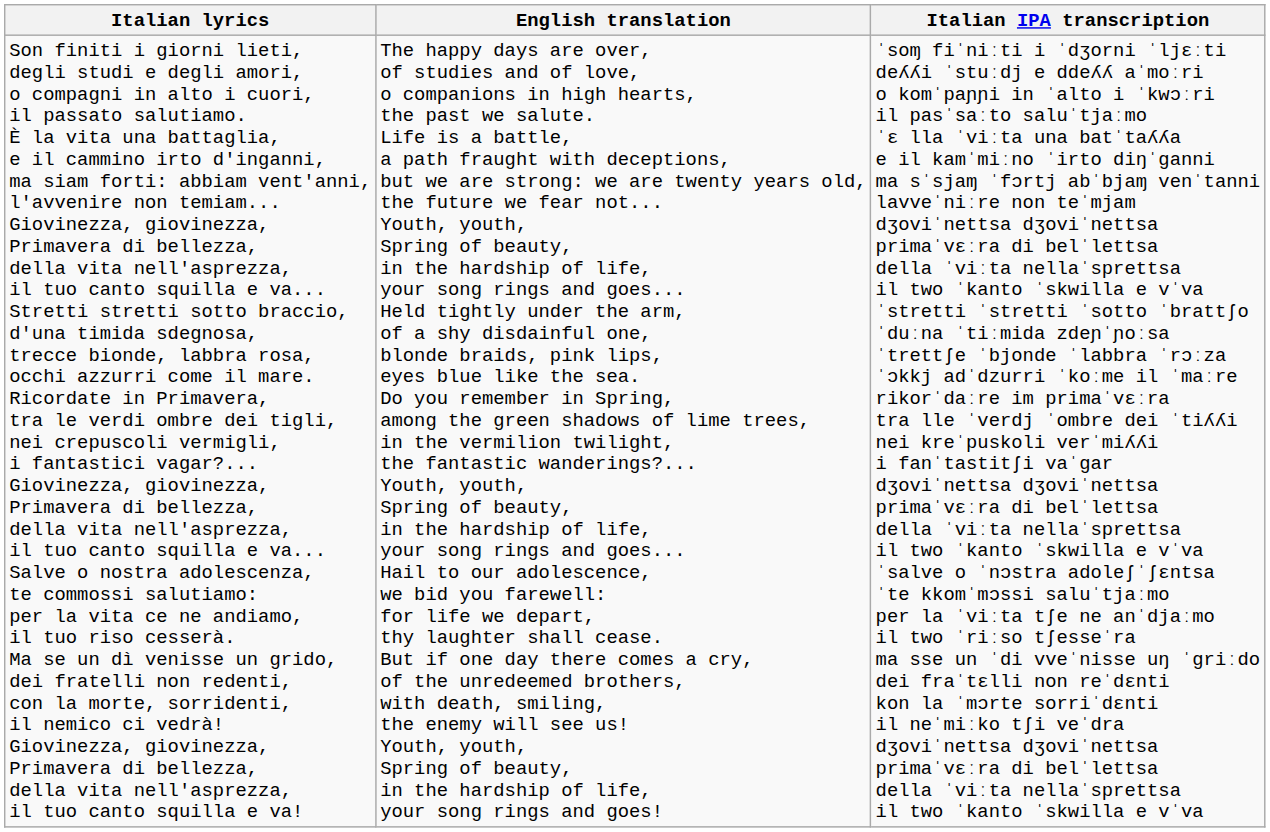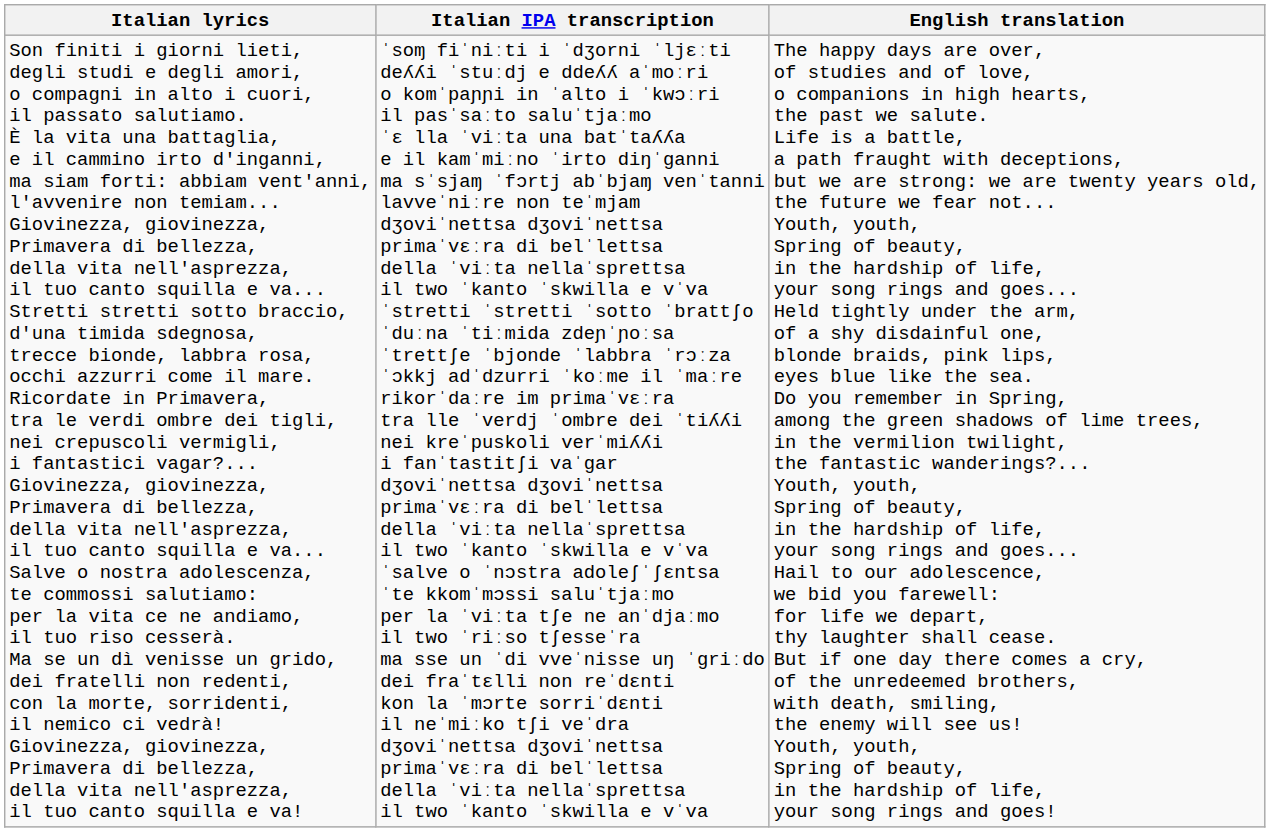columns swapped: (1068, 20) <-> (623, 20)
